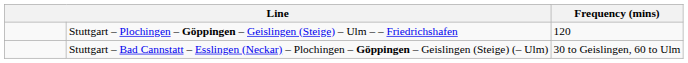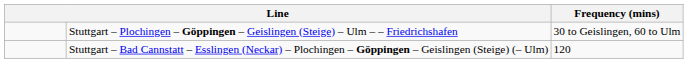(562, 31) 120 -> (617, 31) 30 to Geislingen, 60 to Ulm
(617, 49) 30 to Geislingen, 60 to Ulm -> (562, 49) 120
